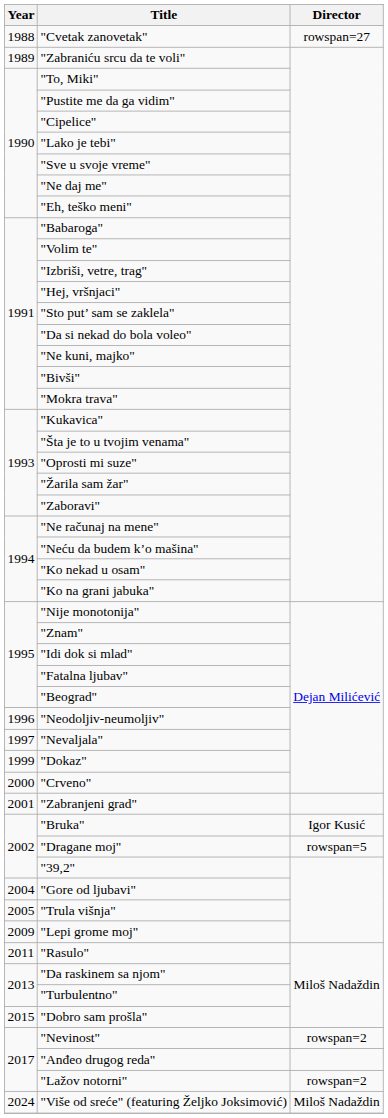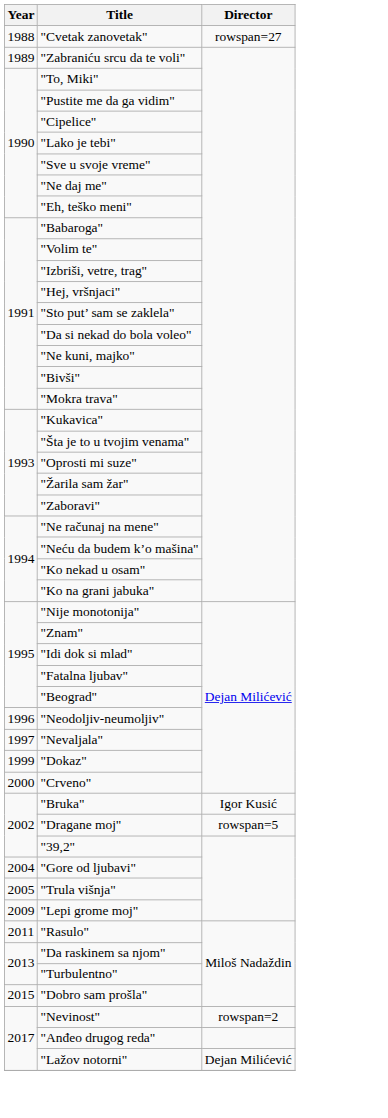- row: (89, 803)
(337, 1080) rowspan=2 -> (248, 1059) Dejan Milićević
- row: (164, 1102)
